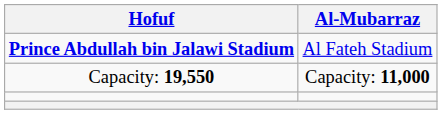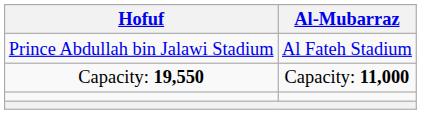(151, 48) bold -> (141, 48) normal
